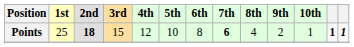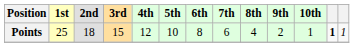(89, 32) bold -> (89, 32) normal
(227, 32) bold -> (227, 32) normal
(343, 32) bold -> (343, 32) normal
